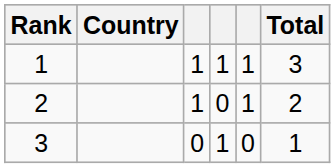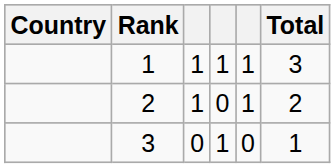columns swapped: (41, 25) <-> (131, 25)
